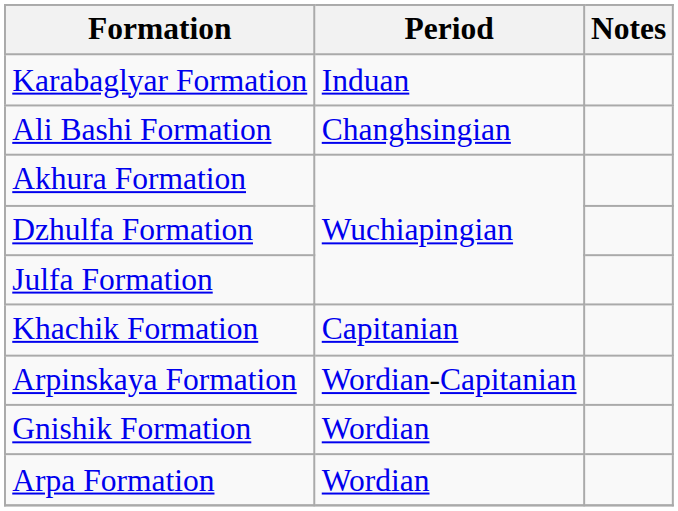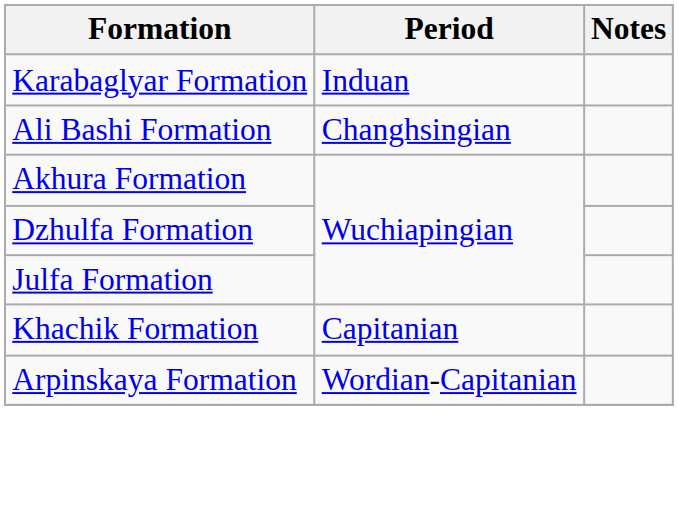- row: (132, 429)
- row: (113, 479)
